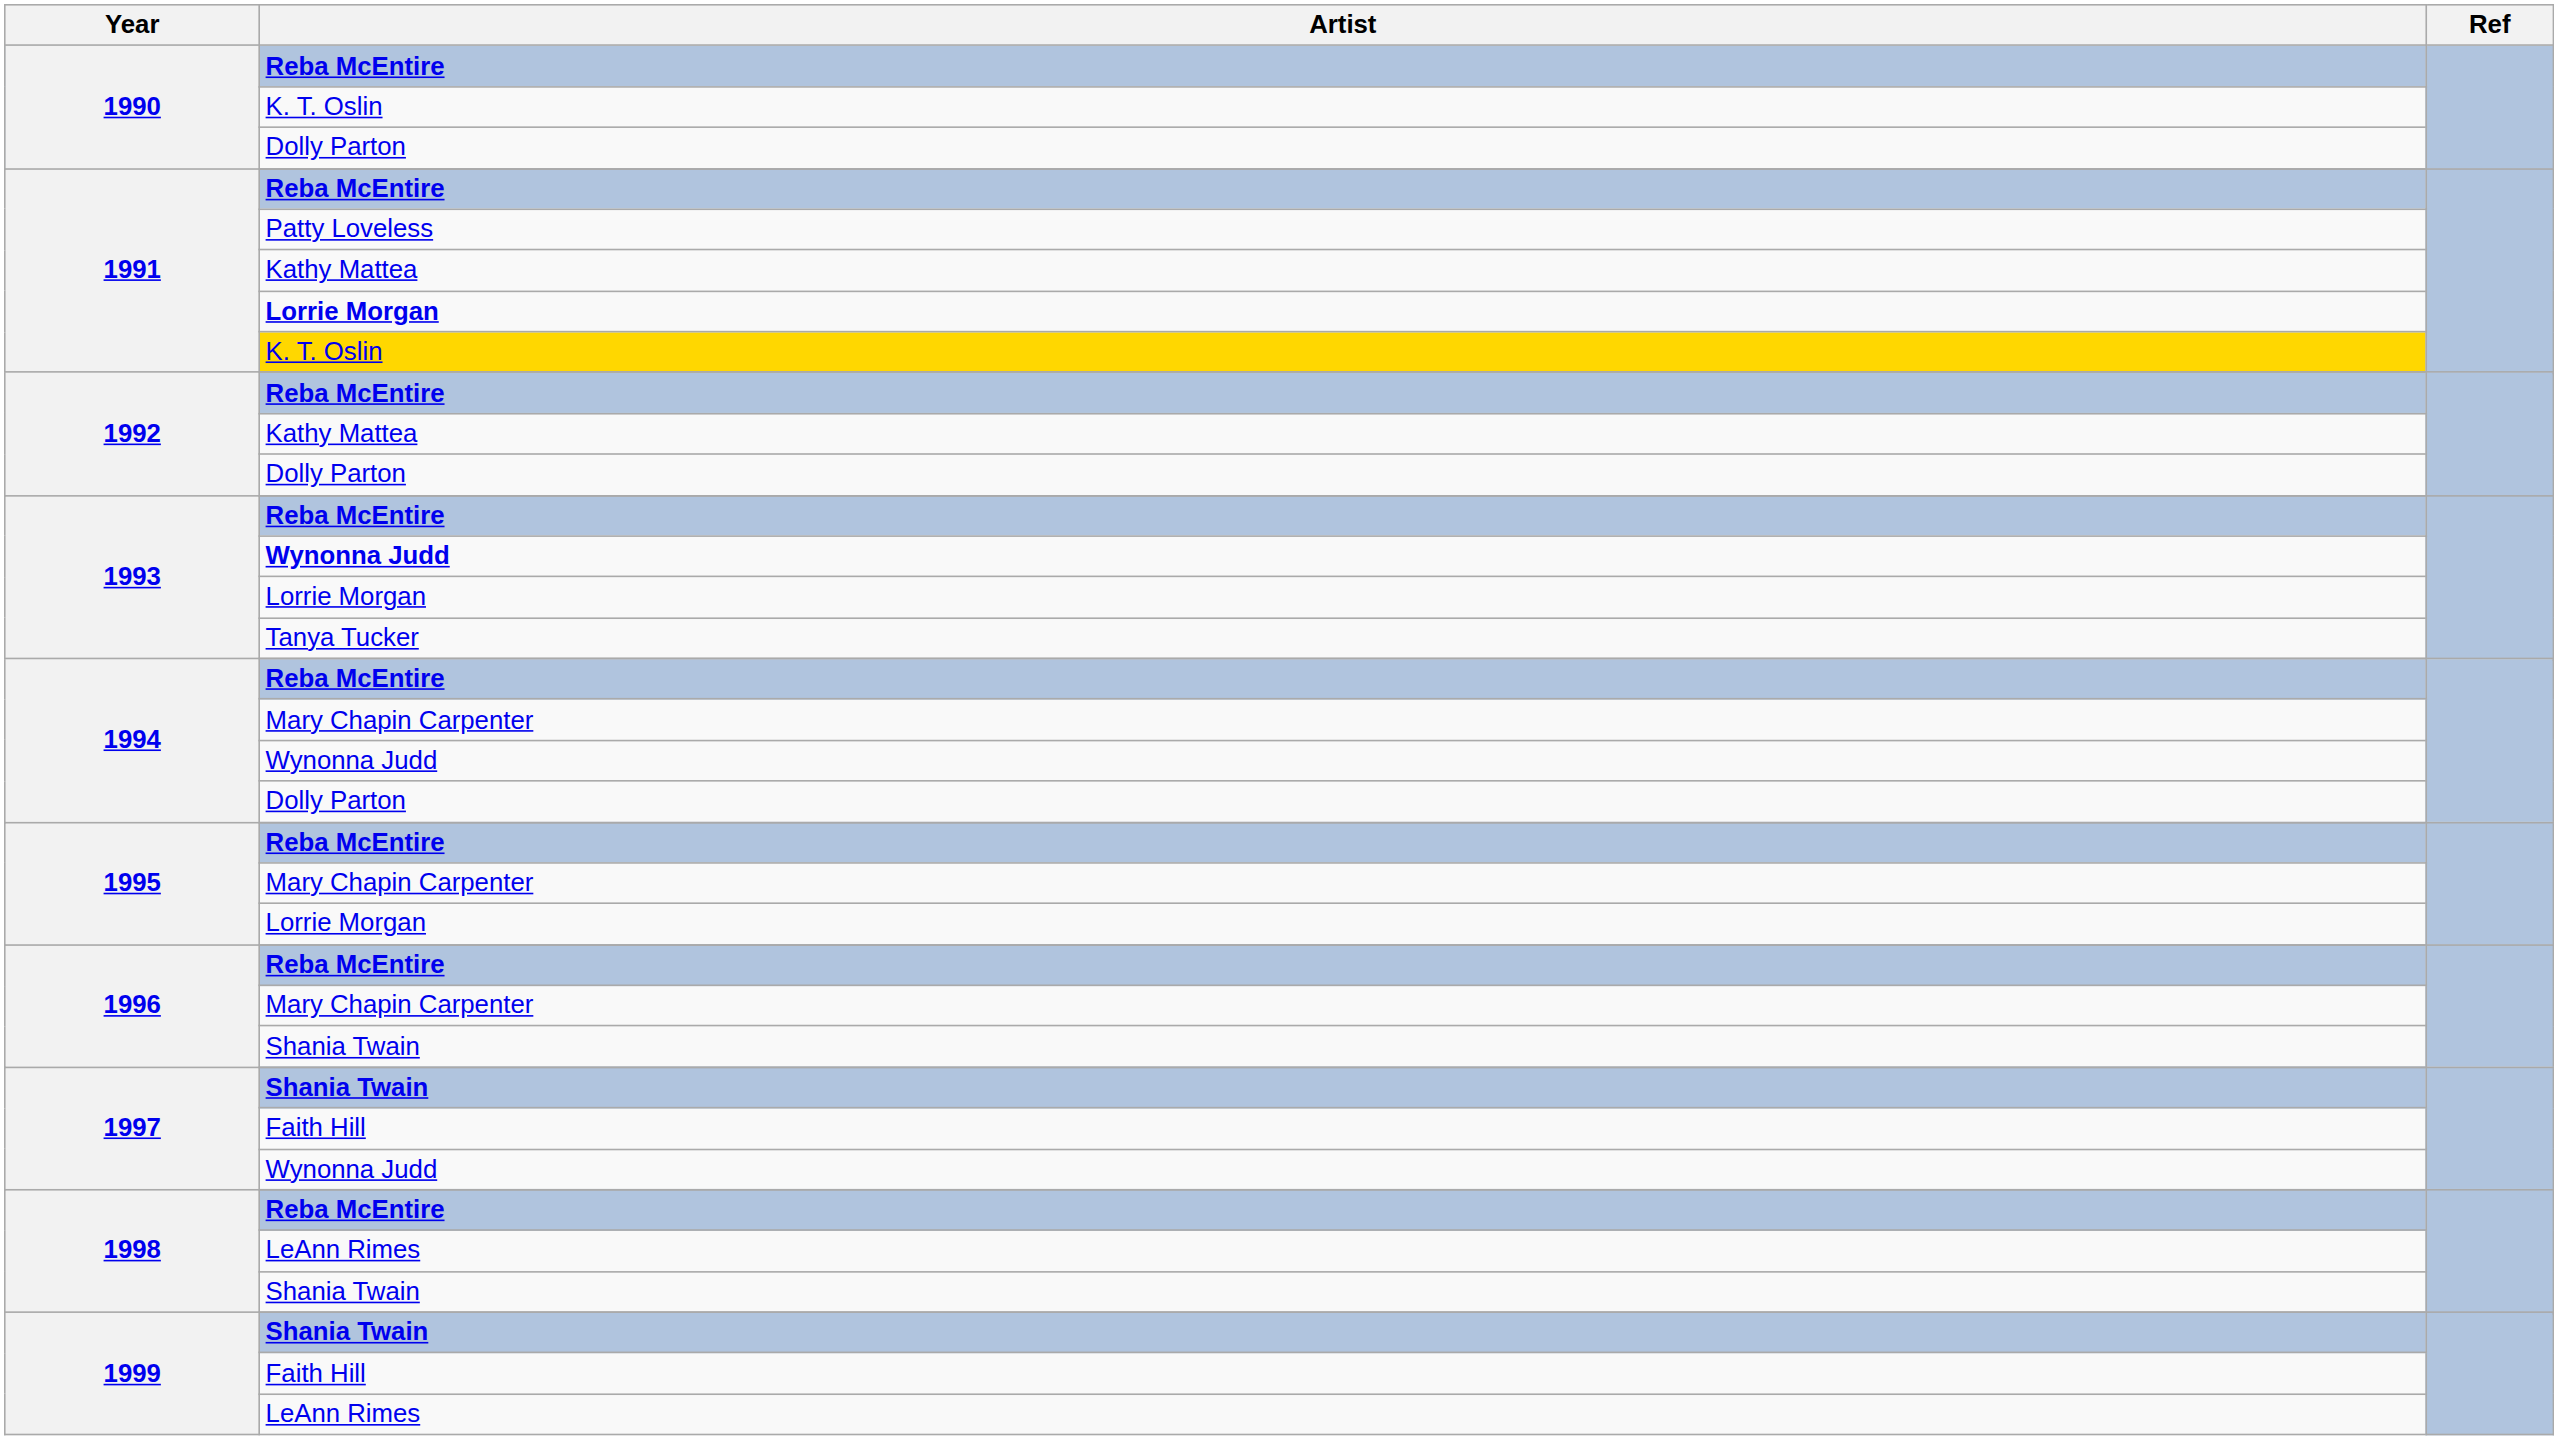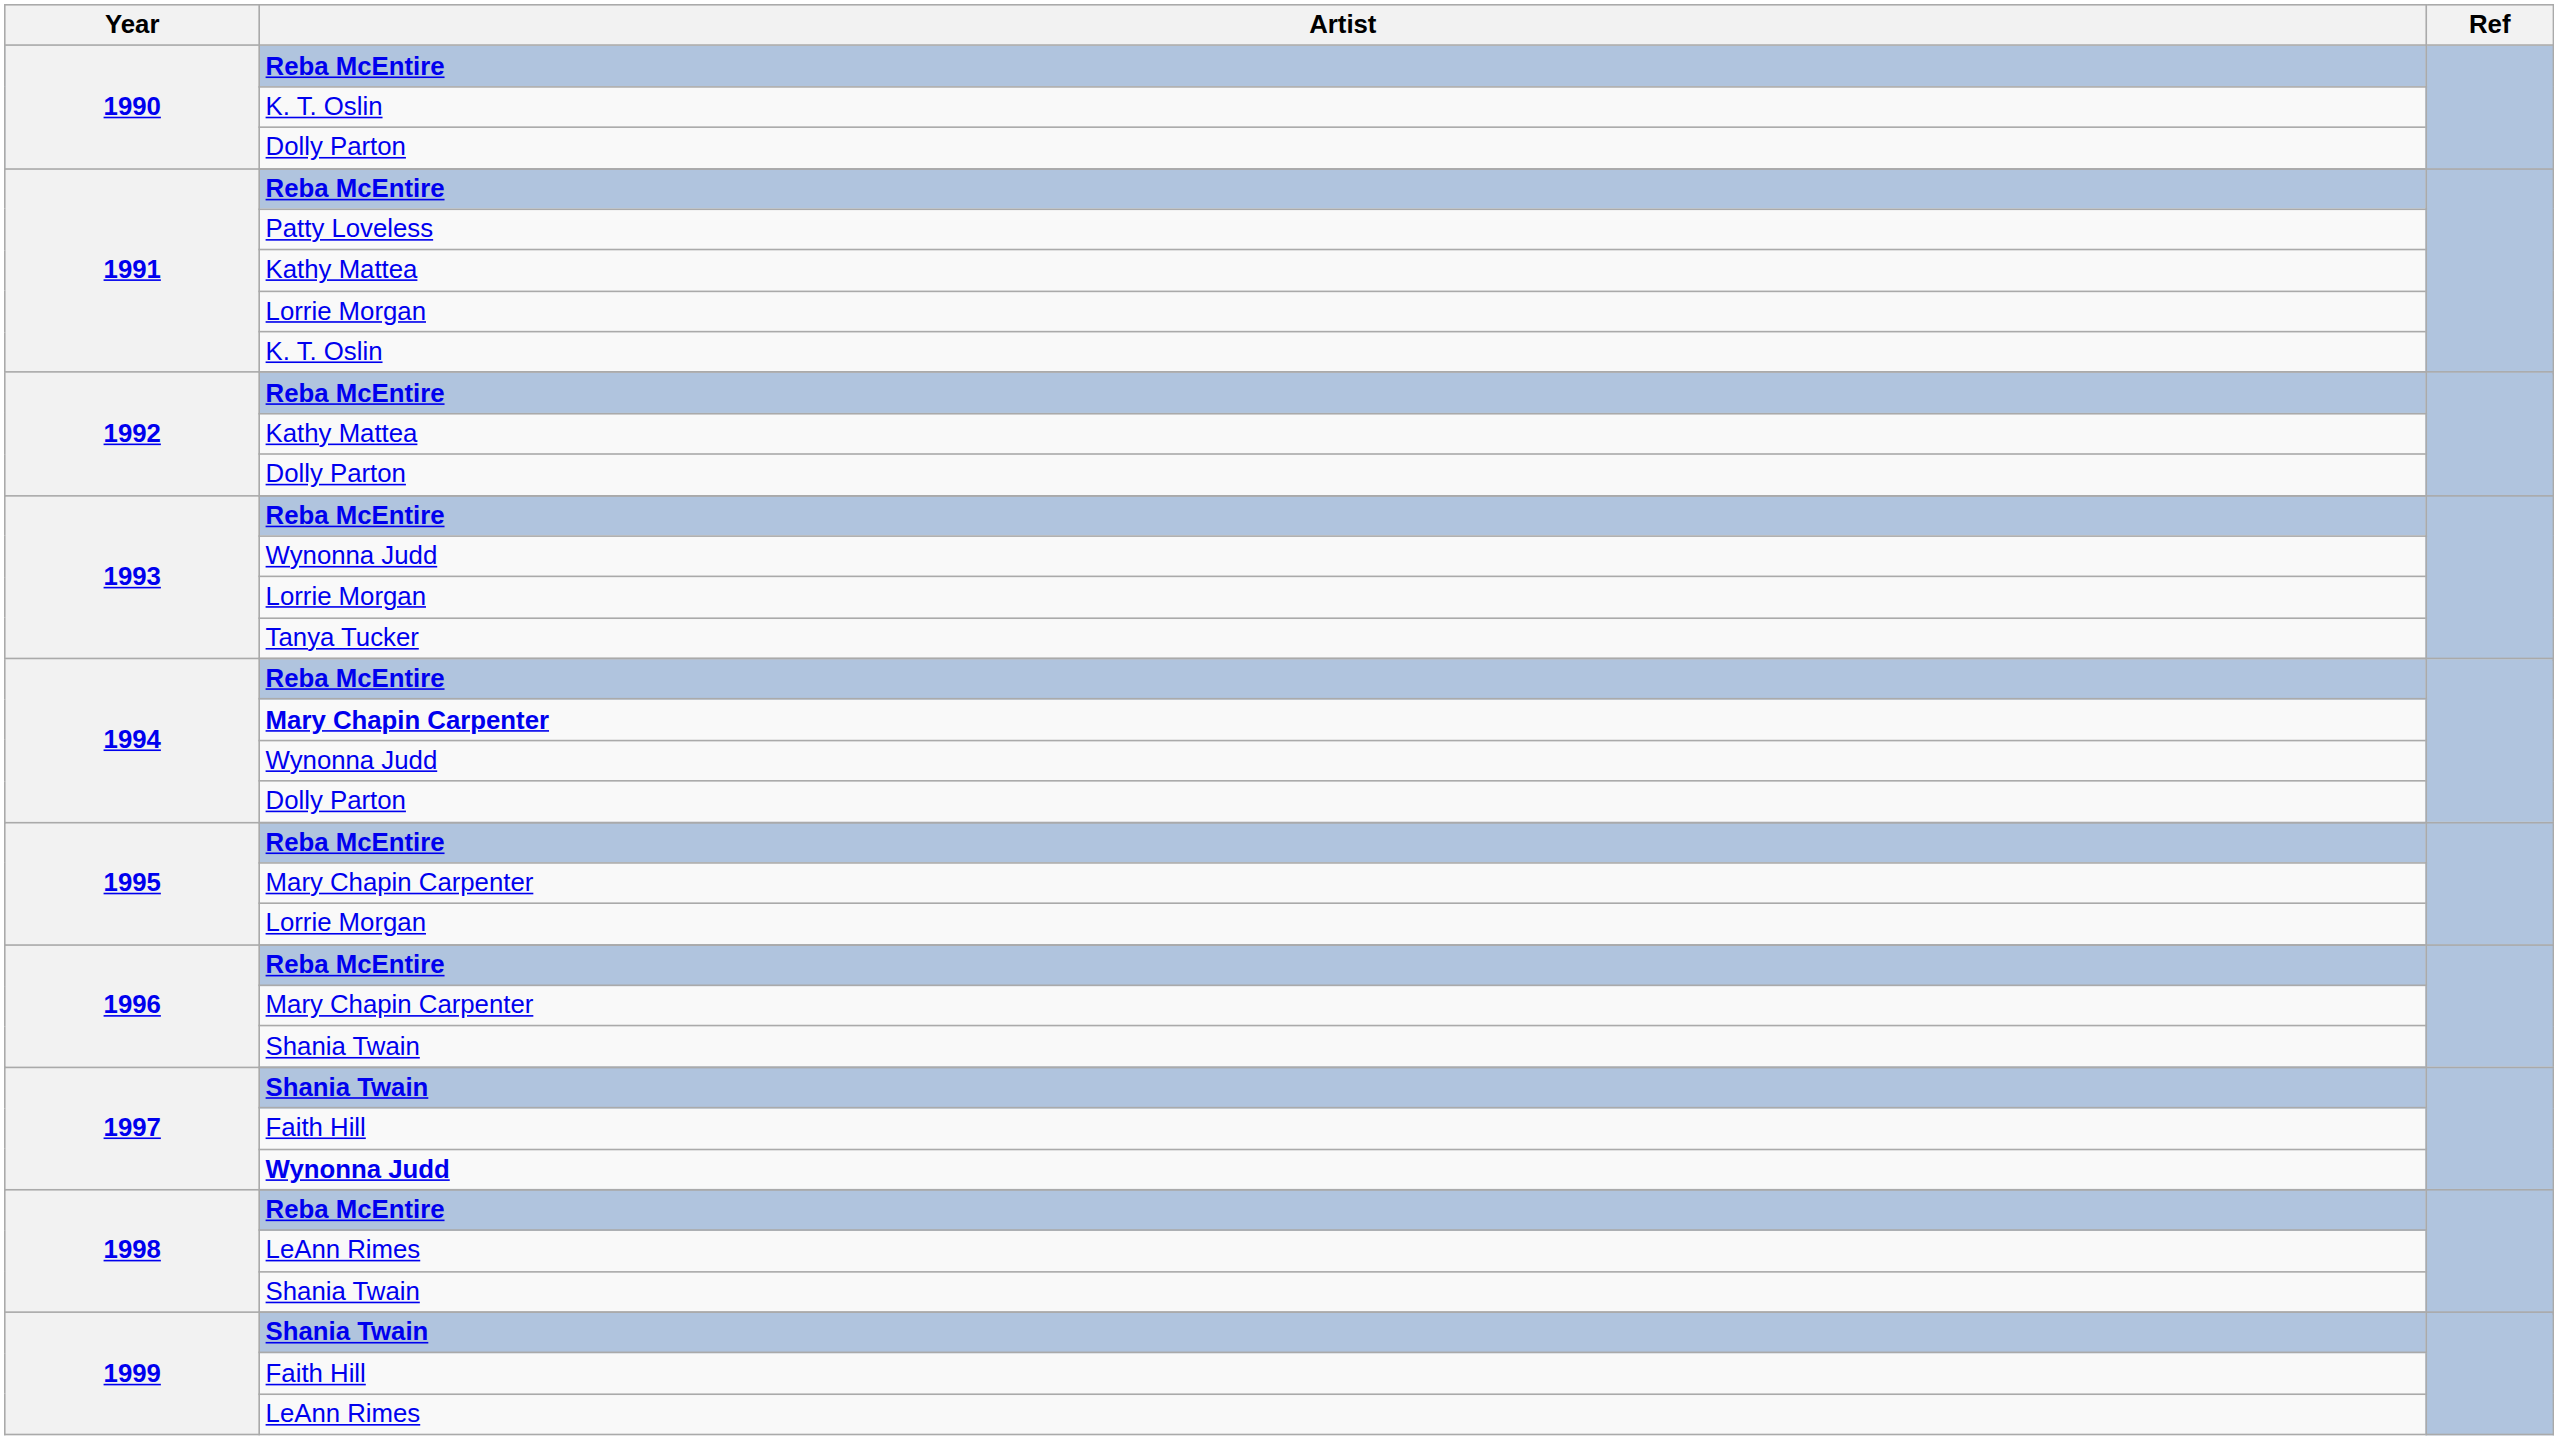(352, 310) bold -> (346, 310) normal
(324, 351) gold background -> (324, 351) no background
(358, 556) bold -> (351, 556) normal
(399, 719) normal -> (407, 719) bold
(351, 1168) normal -> (358, 1168) bold
